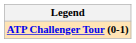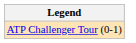(68, 30) bold -> (64, 30) normal
